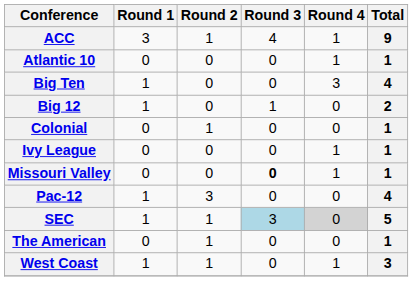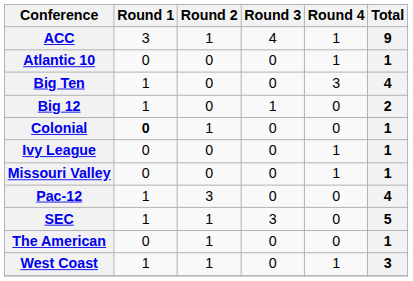(146, 128) normal -> (146, 128) bold
(273, 173) bold -> (273, 173) normal
(273, 219) lightblue background -> (273, 219) no background
(336, 219) lightgrey background -> (336, 219) no background
